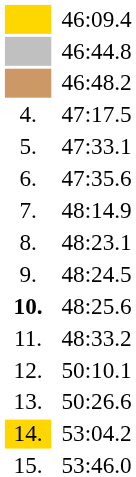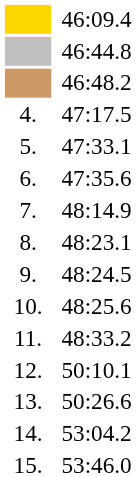(28, 306) bold -> (28, 306) normal
(28, 433) gold background -> (28, 433) no background
